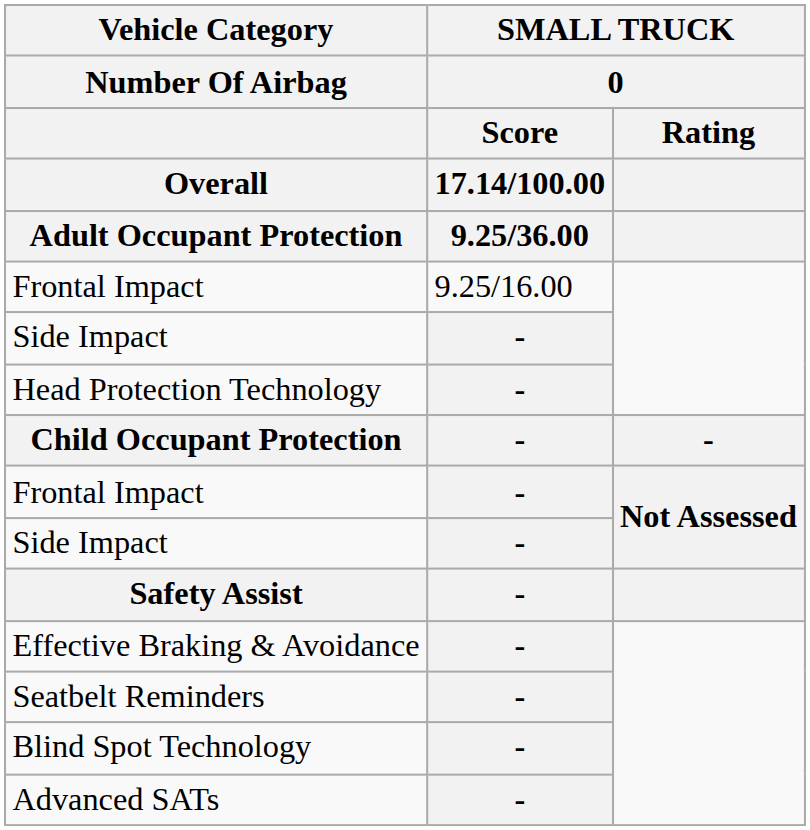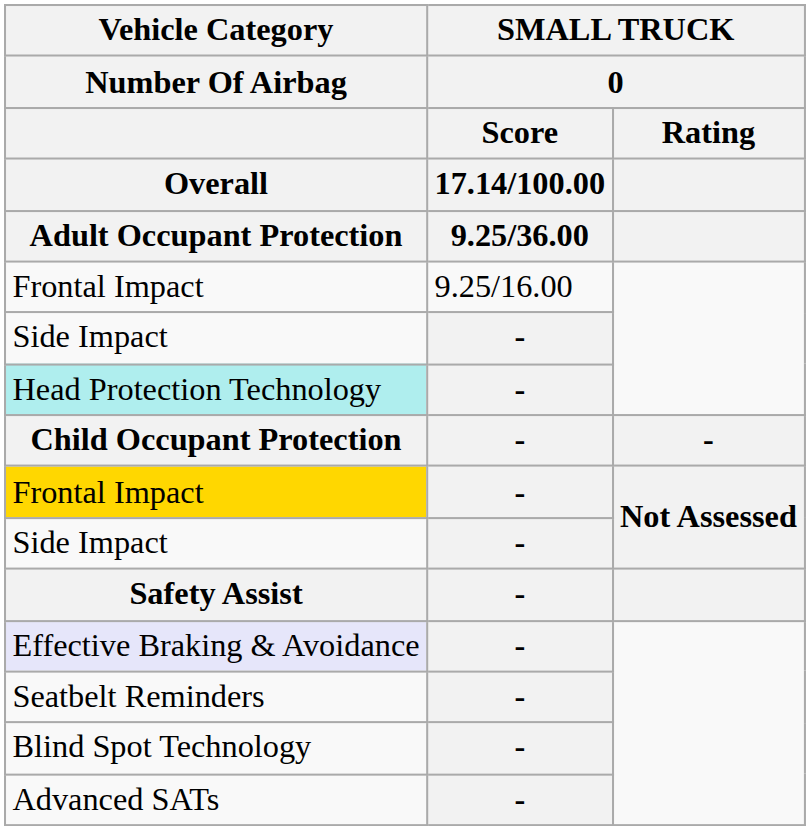(197, 388) no background -> (197, 388) paleturquoise background
(108, 491) no background -> (108, 491) gold background
(216, 645) no background -> (216, 645) lavender background
